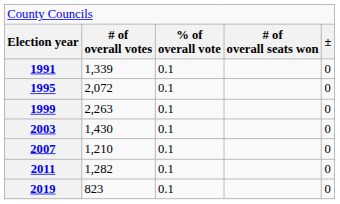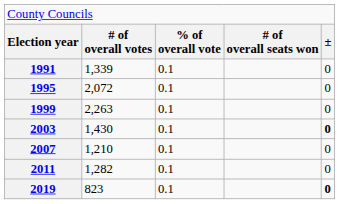(328, 128) normal -> (328, 128) bold
(328, 189) normal -> (328, 189) bold
